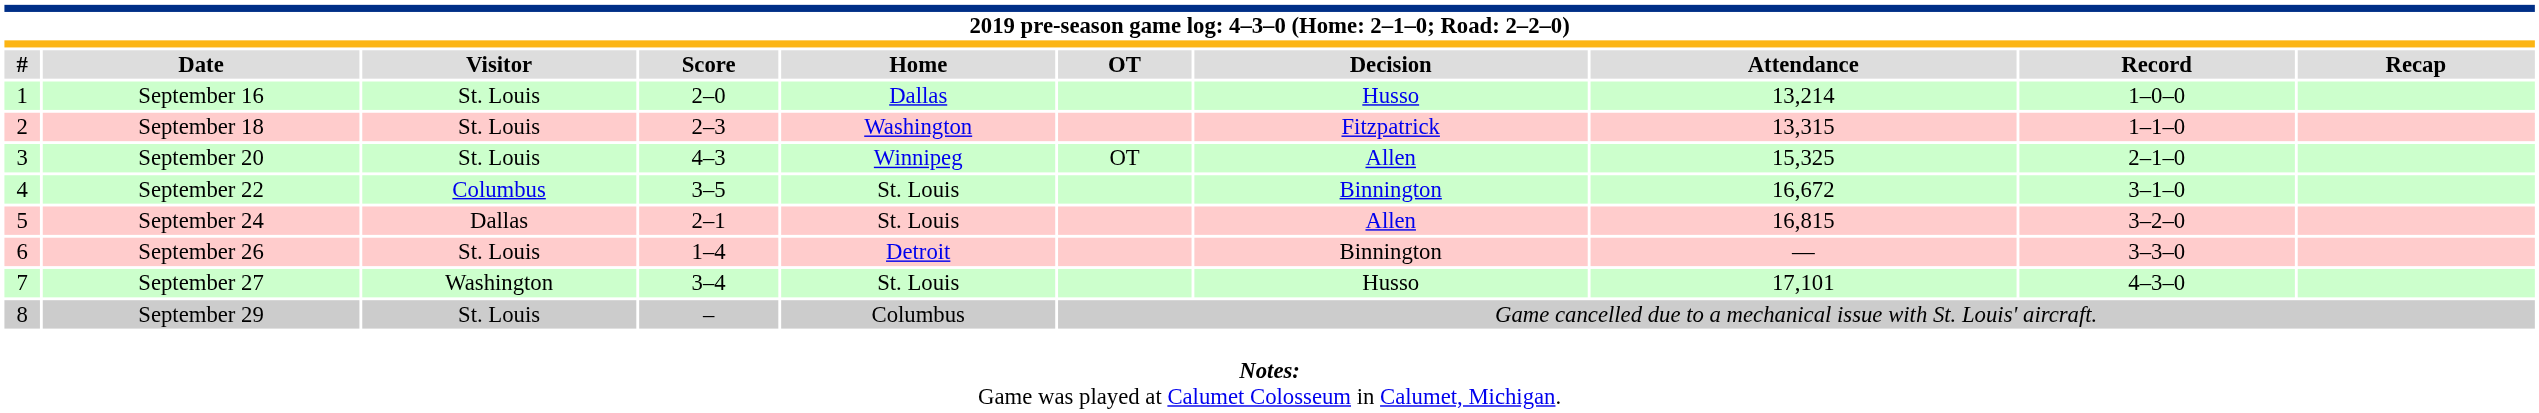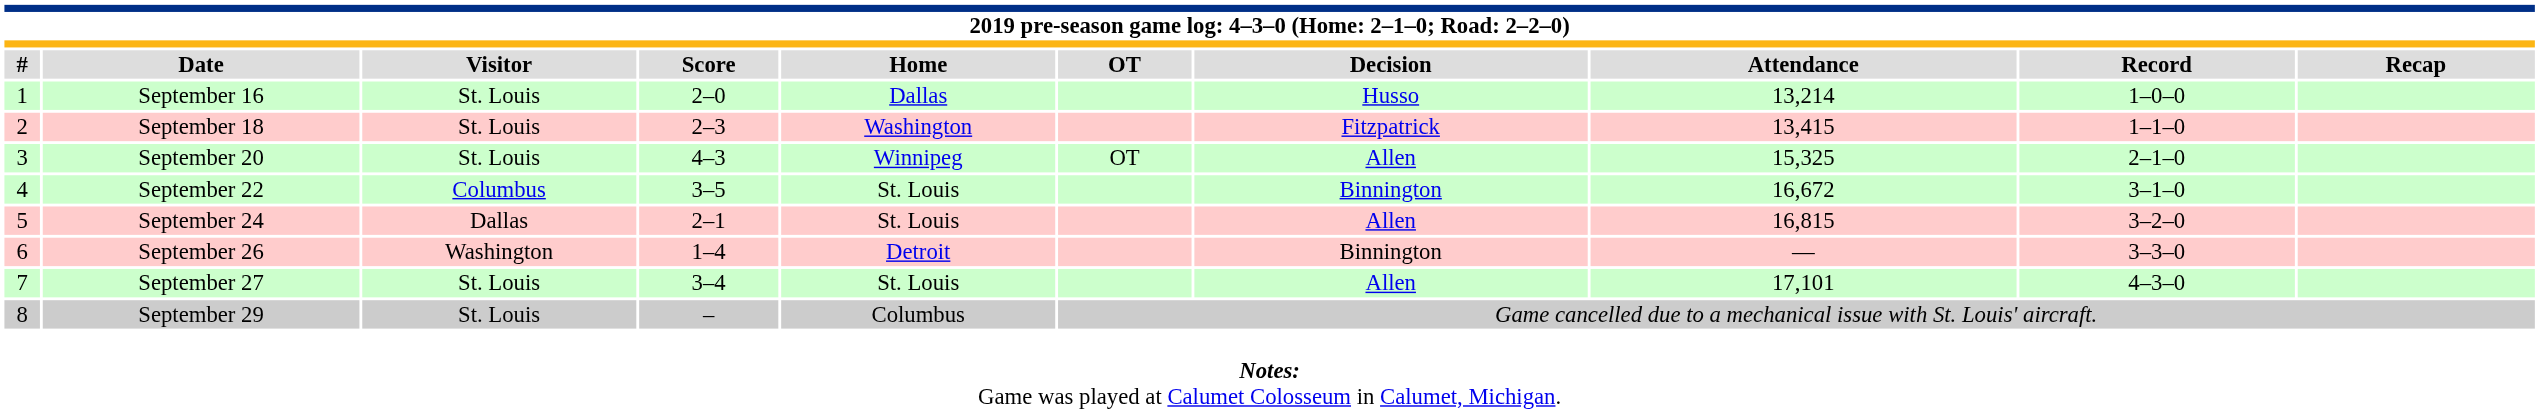(1803, 126) 13,315 -> (1803, 126) 13,415
(499, 251) St. Louis -> (499, 251) Washington
(499, 282) Washington -> (499, 282) St. Louis
(1391, 282) Husso -> (1391, 282) Allen
